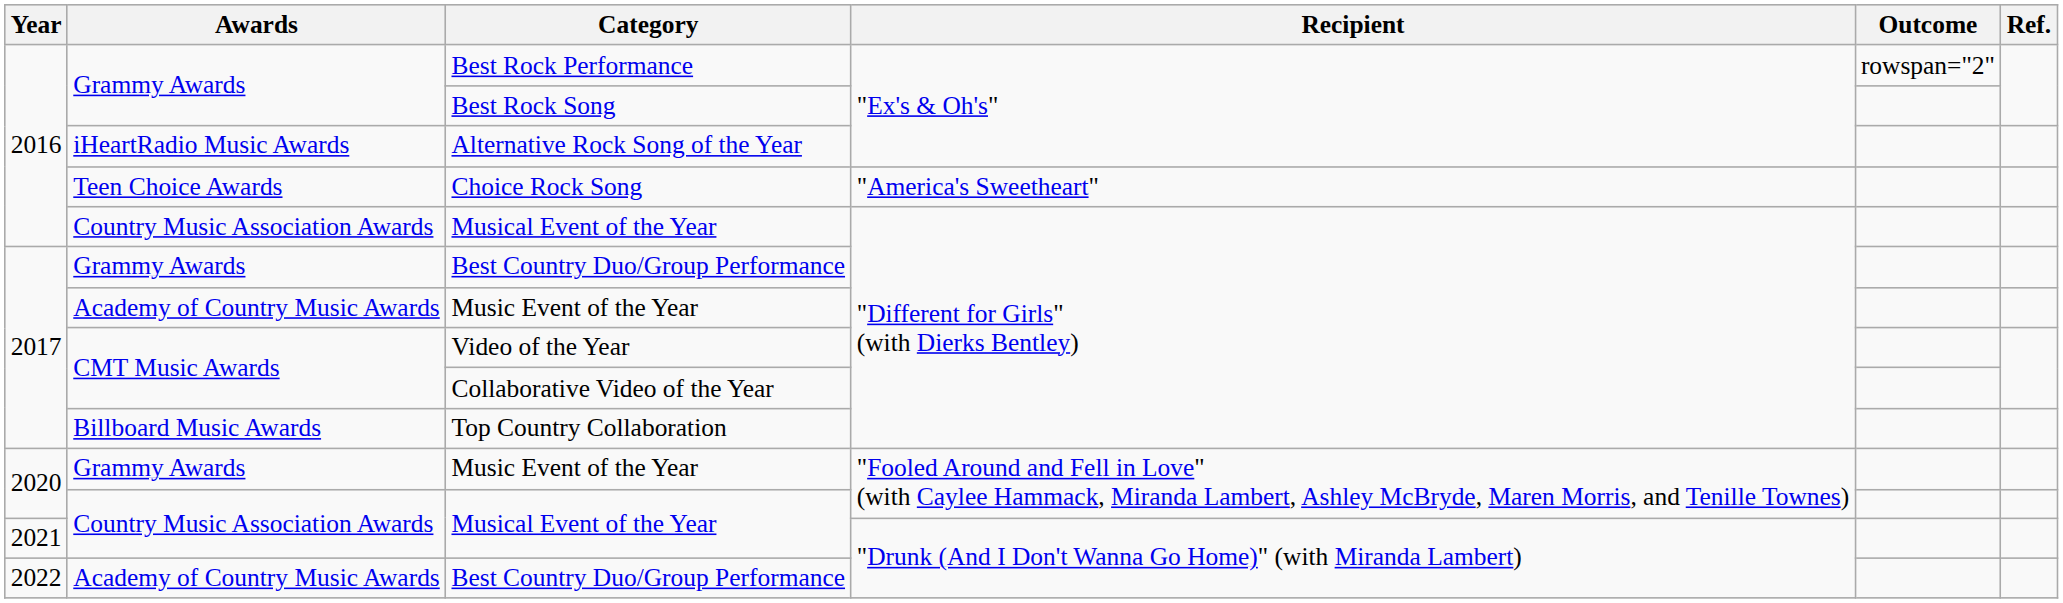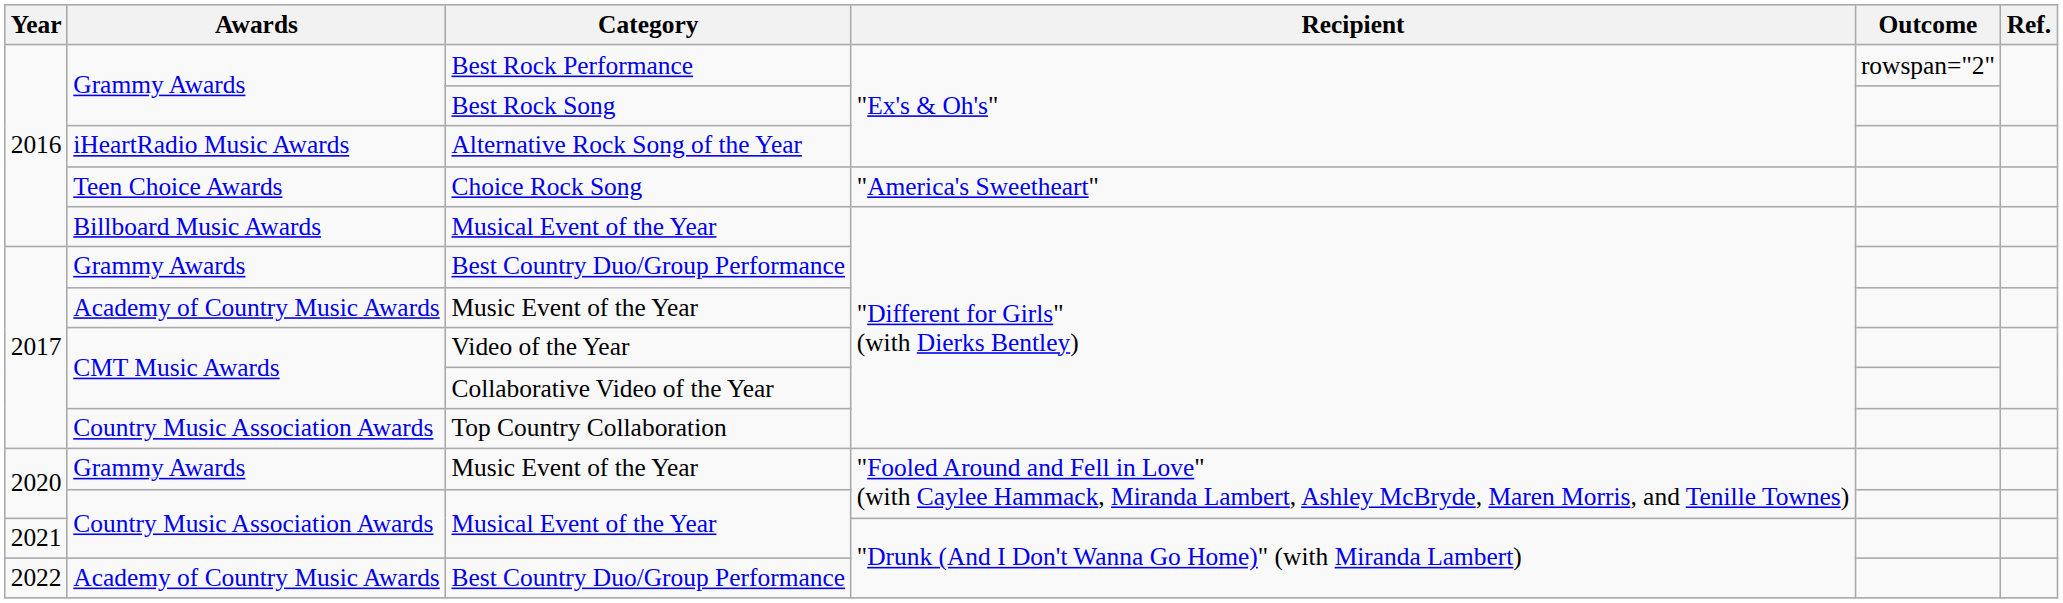(253, 226) Country Music Association Awards -> (197, 226) Billboard Music Awards
(197, 428) Billboard Music Awards -> (253, 428) Country Music Association Awards
